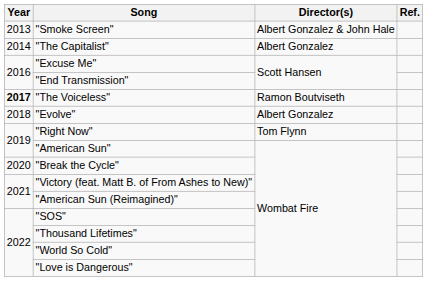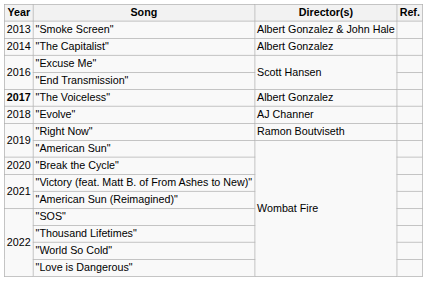(301, 98) Ramon Boutviseth -> (295, 98) Albert Gonzalez
(295, 115) Albert Gonzalez -> (285, 115) AJ Channer
(282, 132) Tom Flynn -> (301, 132) Ramon Boutviseth
